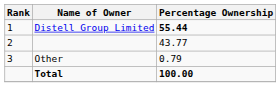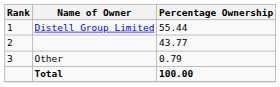(173, 28) bold -> (173, 28) normal
